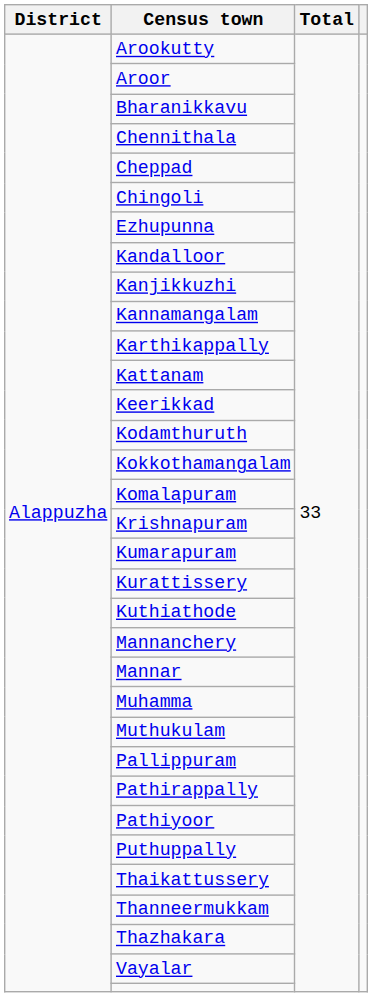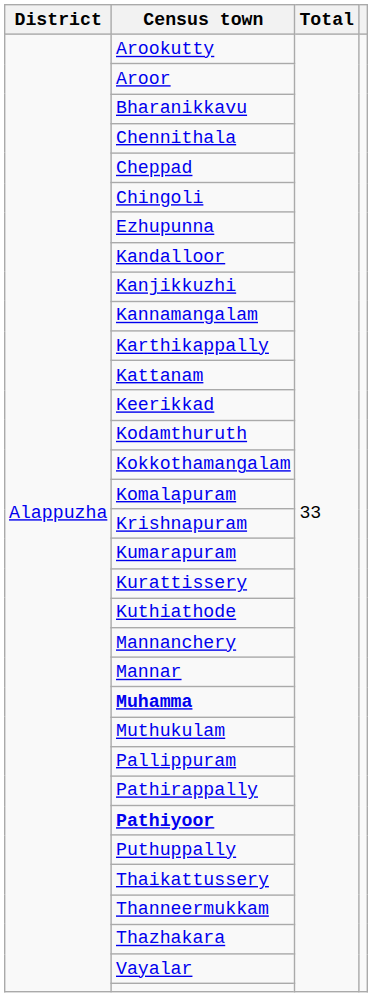(154, 702) normal -> (154, 702) bold
(165, 820) normal -> (165, 820) bold
